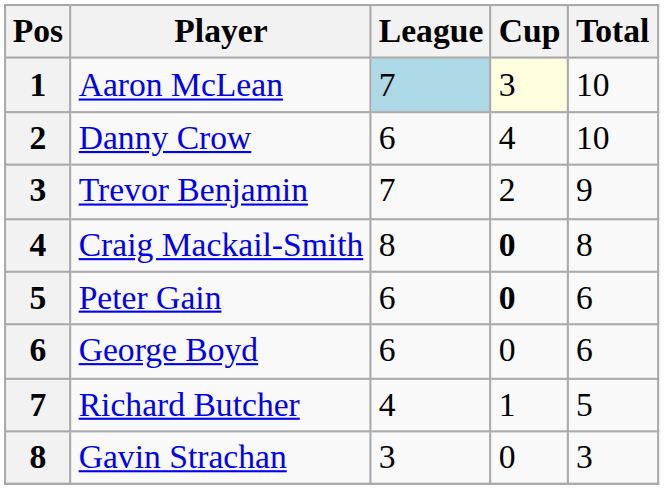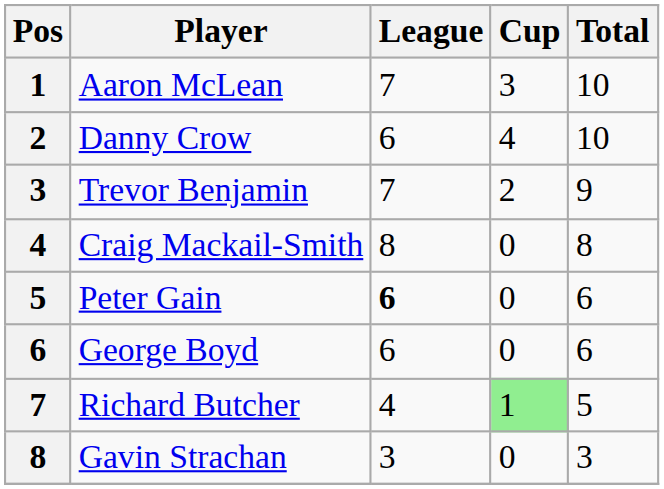(387, 84) lightblue background -> (387, 84) no background
(507, 84) lightyellow background -> (507, 84) no background
(507, 244) bold -> (507, 244) normal
(387, 297) normal -> (387, 297) bold
(507, 297) bold -> (507, 297) normal
(507, 404) no background -> (507, 404) lightgreen background
